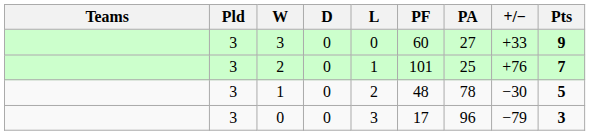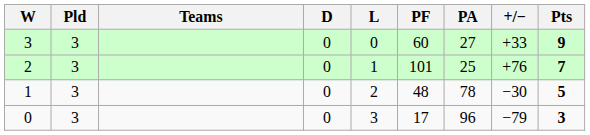columns swapped: (107, 17) <-> (280, 17)
